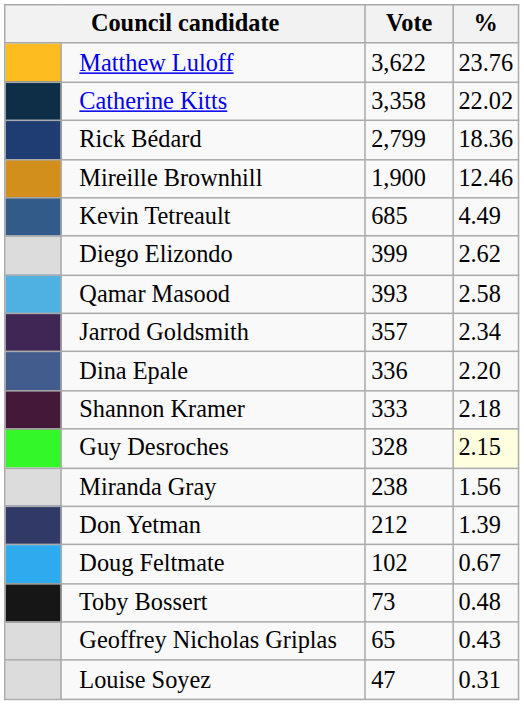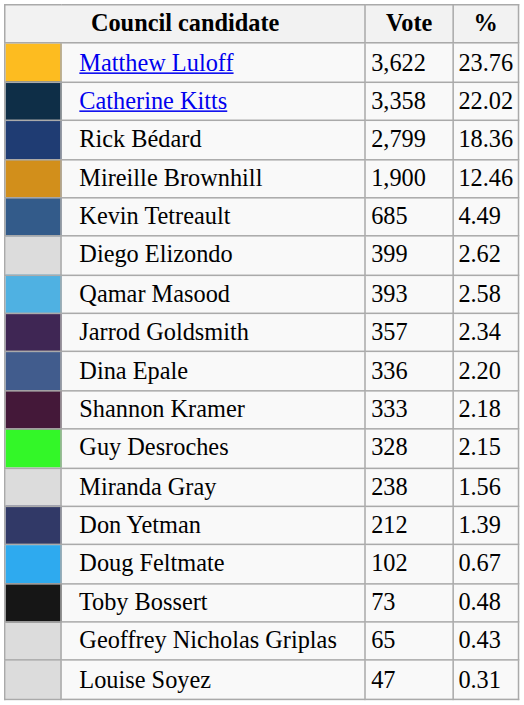(480, 448) lightyellow background -> (480, 448) no background
